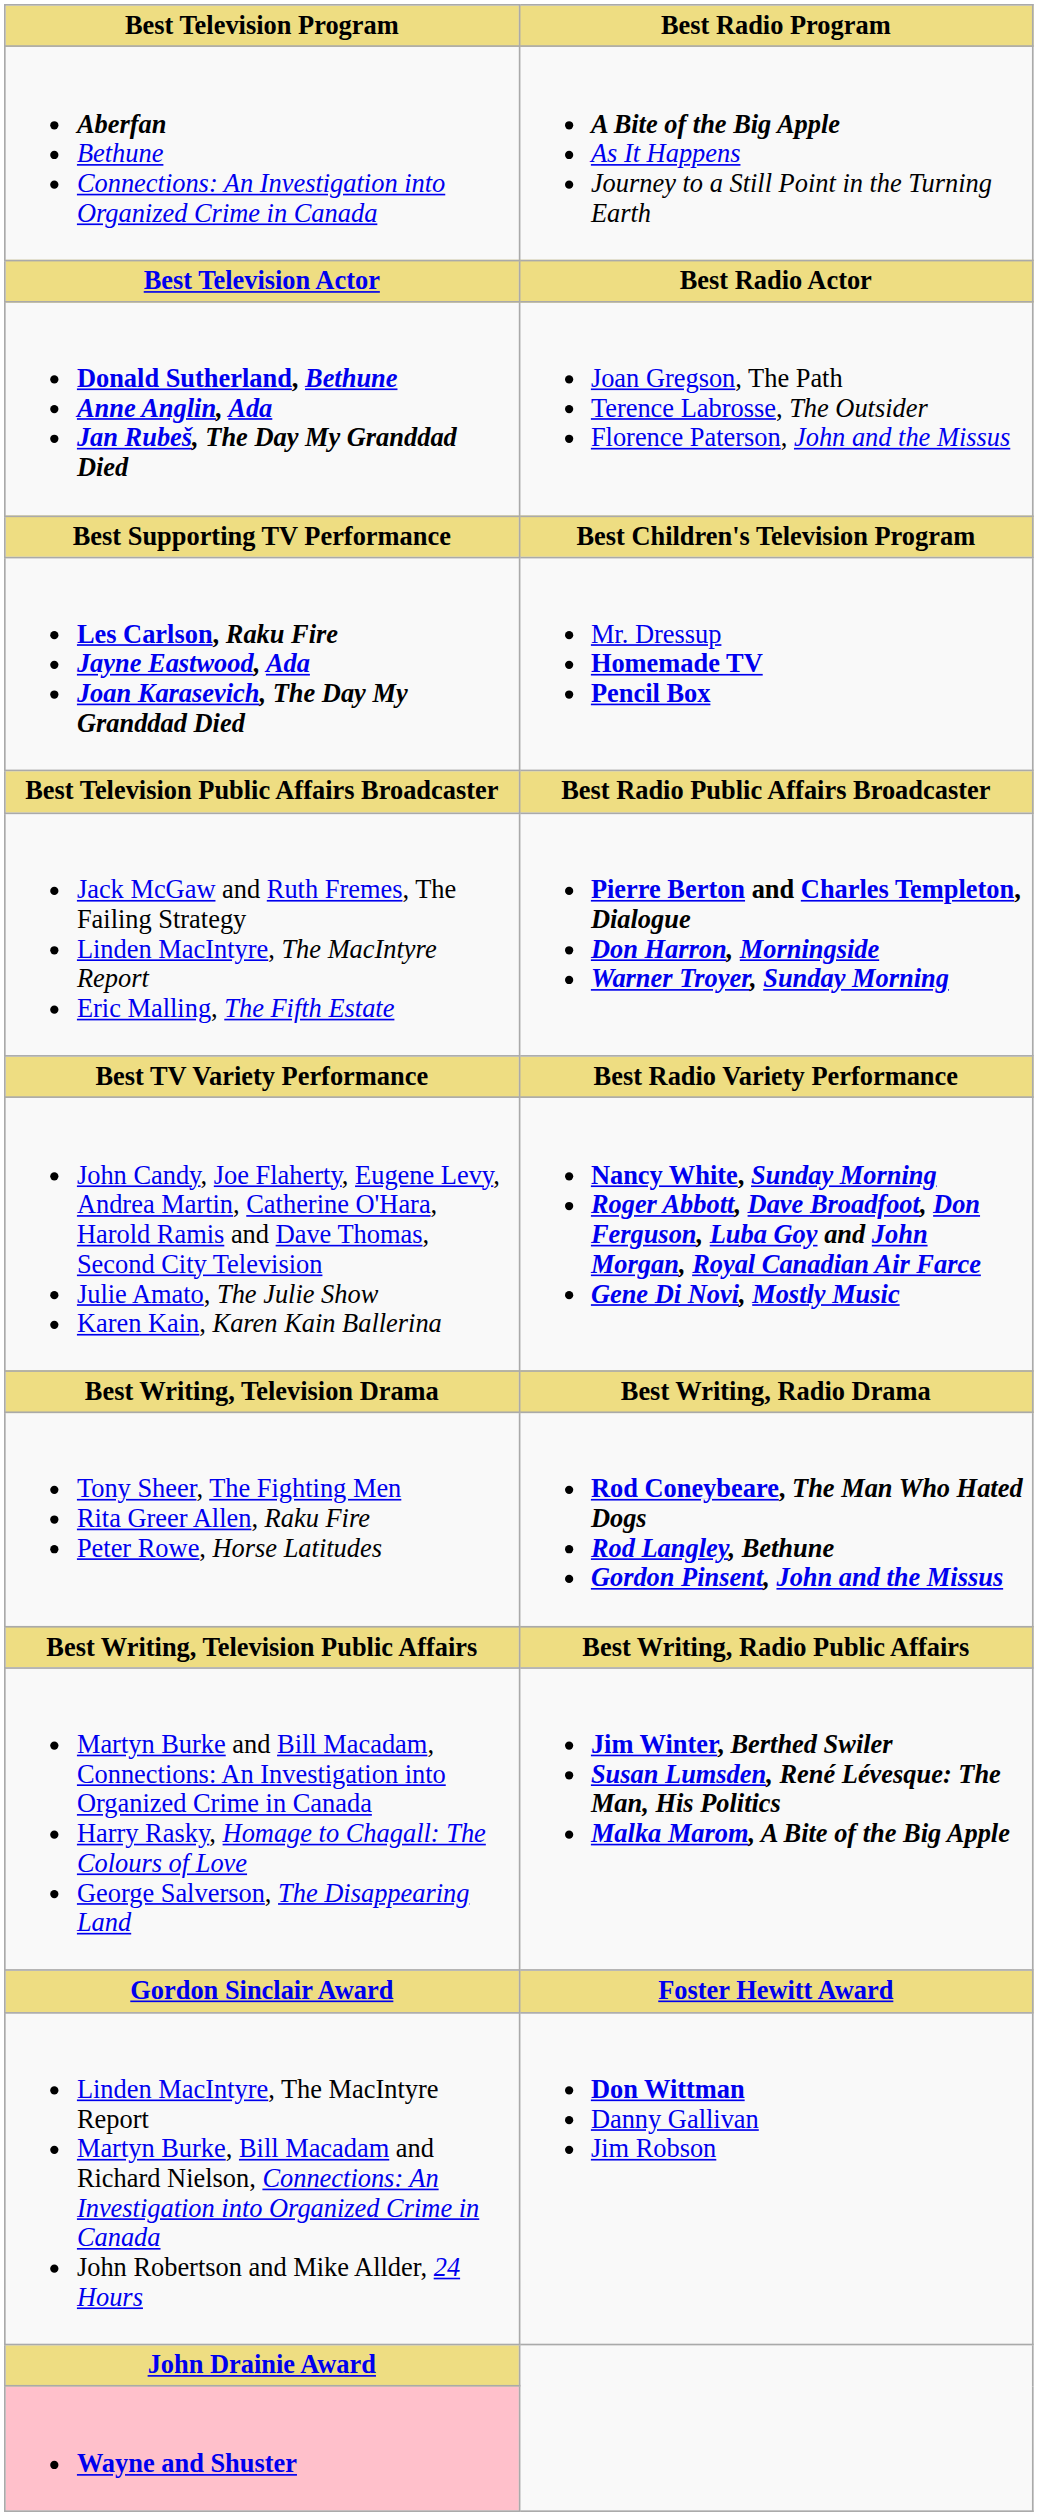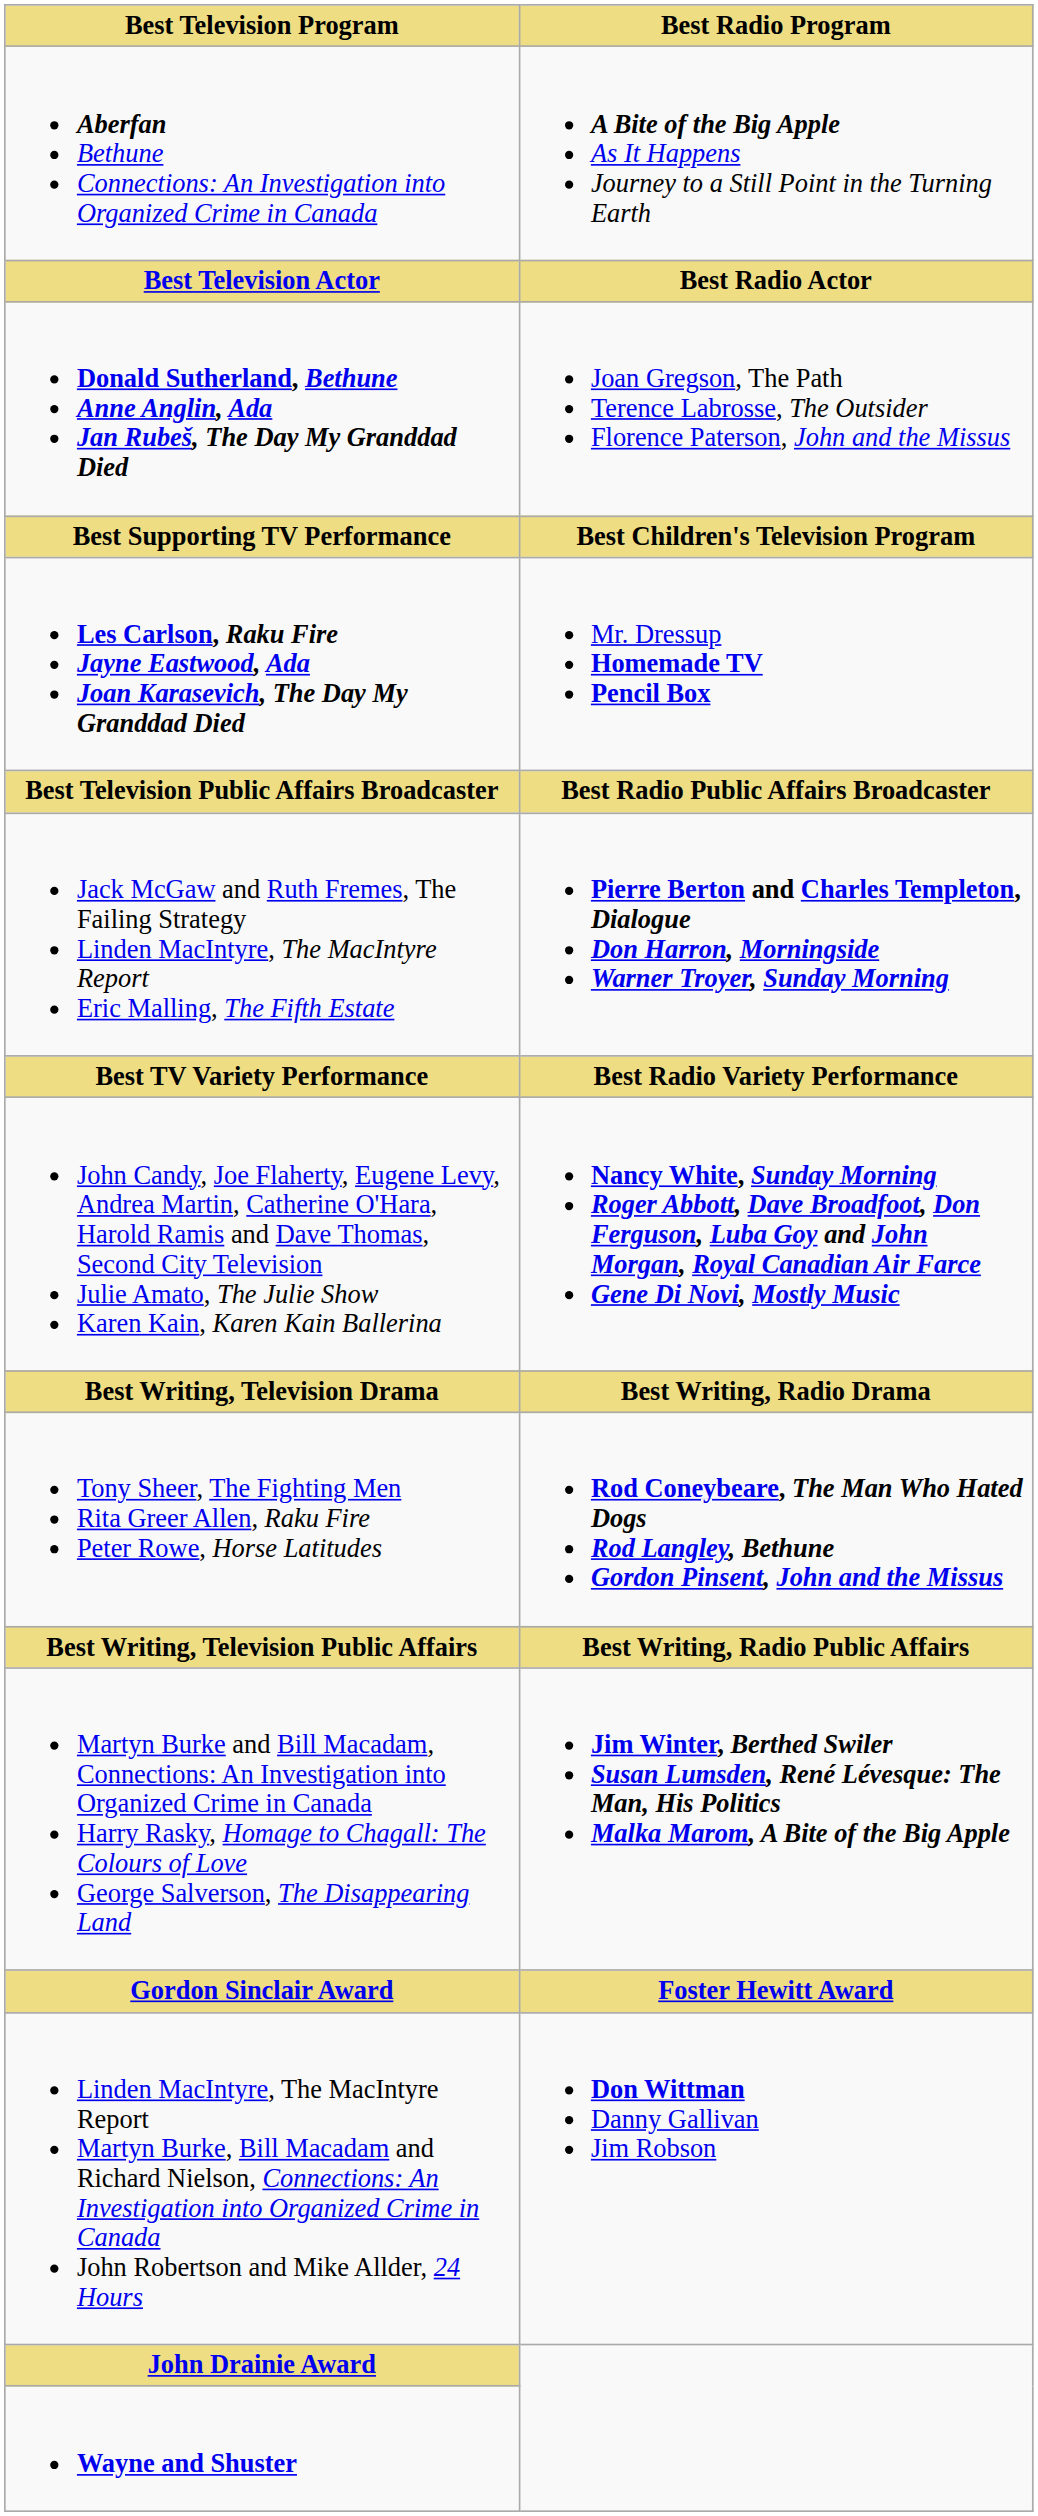(262, 2463) pink background -> (262, 2463) no background
